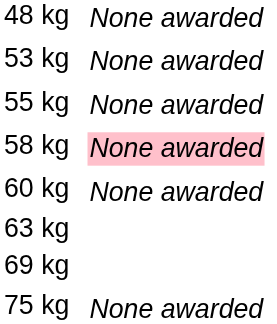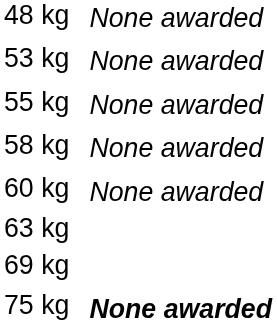(176, 148) pink background -> (176, 148) no background
(176, 308) normal -> (181, 308) bold
